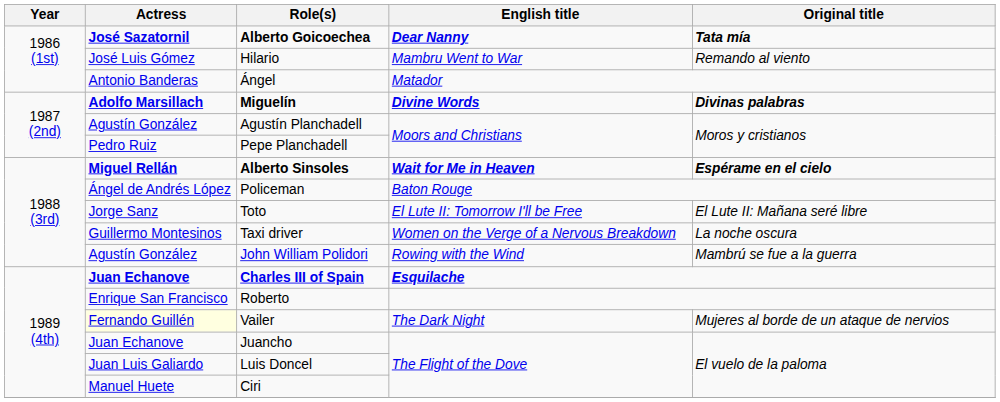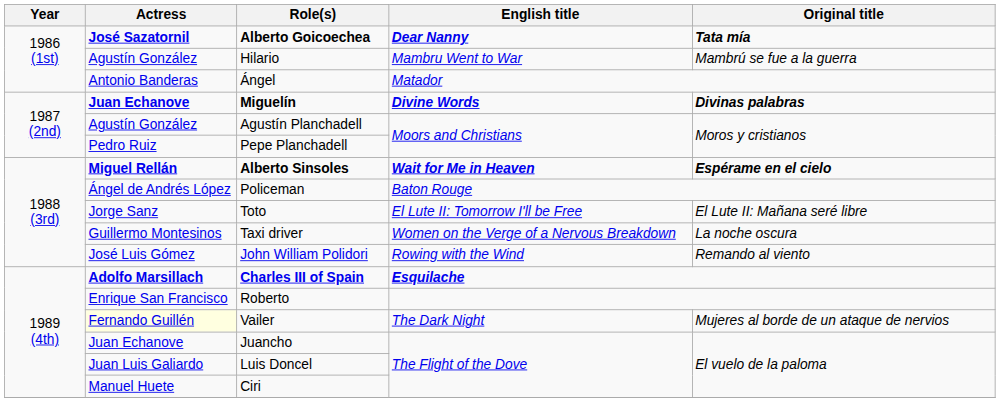(142, 59) José Luis Gómez -> (143, 59) Agustín González
(753, 59) Remando al viento -> (776, 59) Mambrú se fue a la guerra
(146, 102) Adolfo Marsillach -> (139, 102) Juan Echanove
(143, 255) Agustín González -> (142, 255) José Luis Gómez
(776, 255) Mambrú se fue a la guerra -> (753, 255) Remando al viento
(139, 277) Juan Echanove -> (146, 277) Adolfo Marsillach
